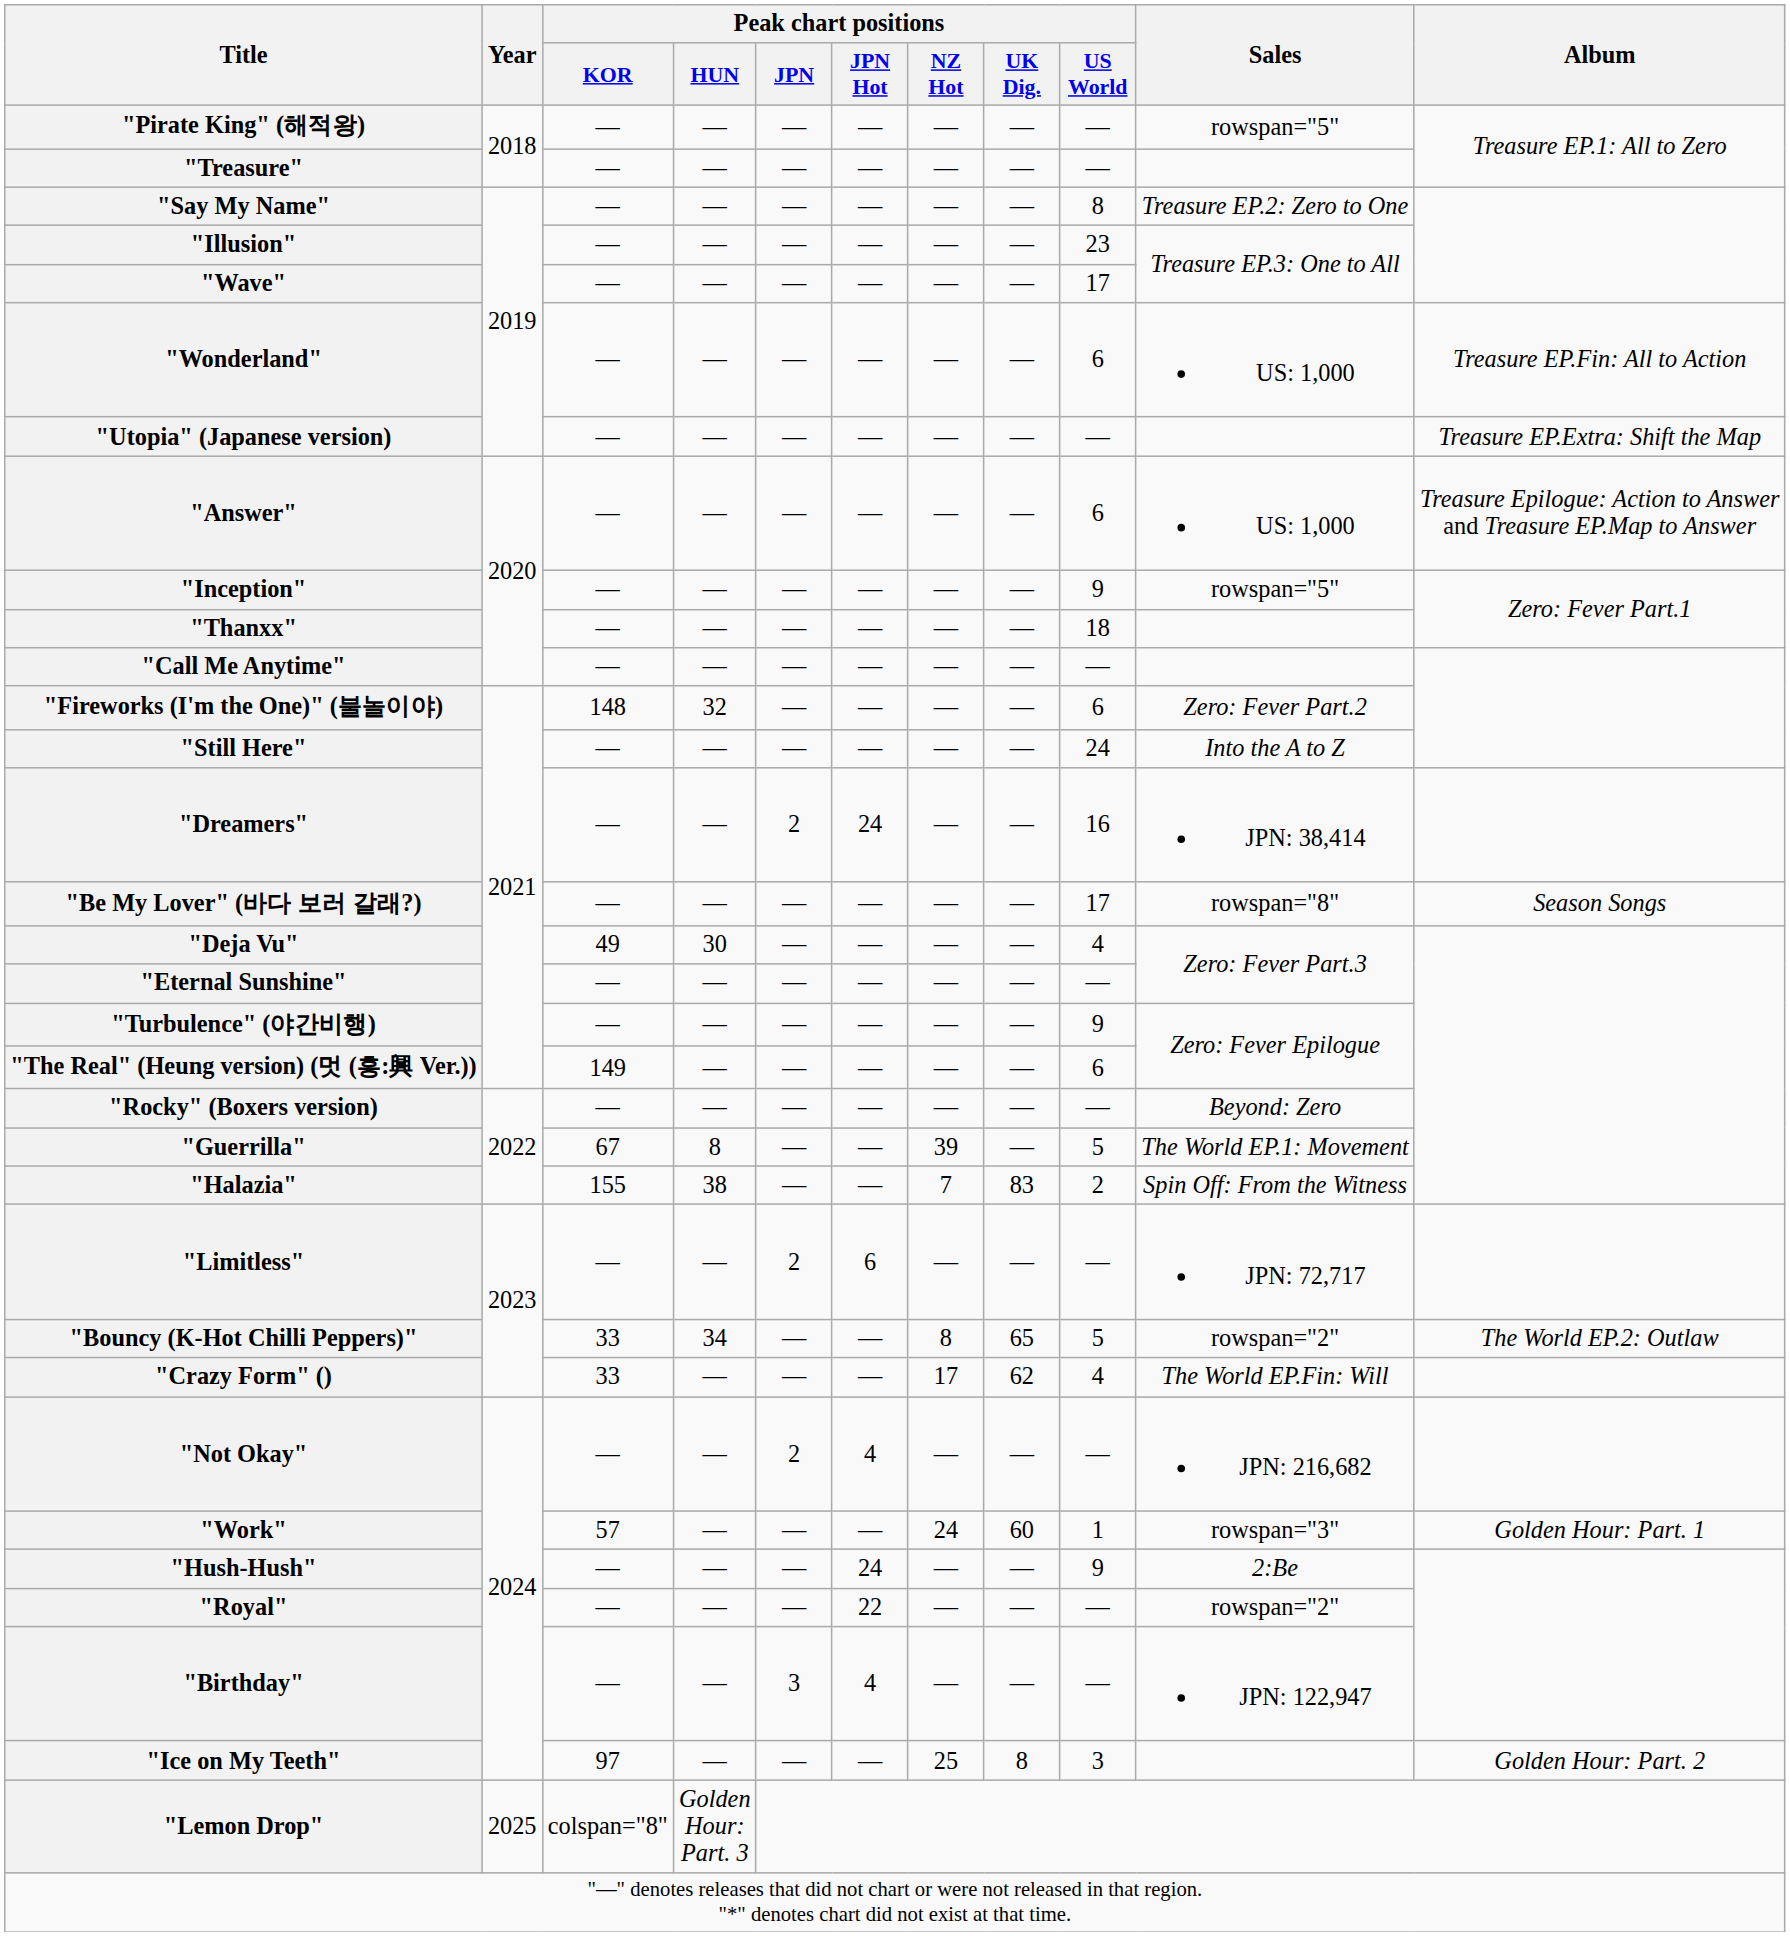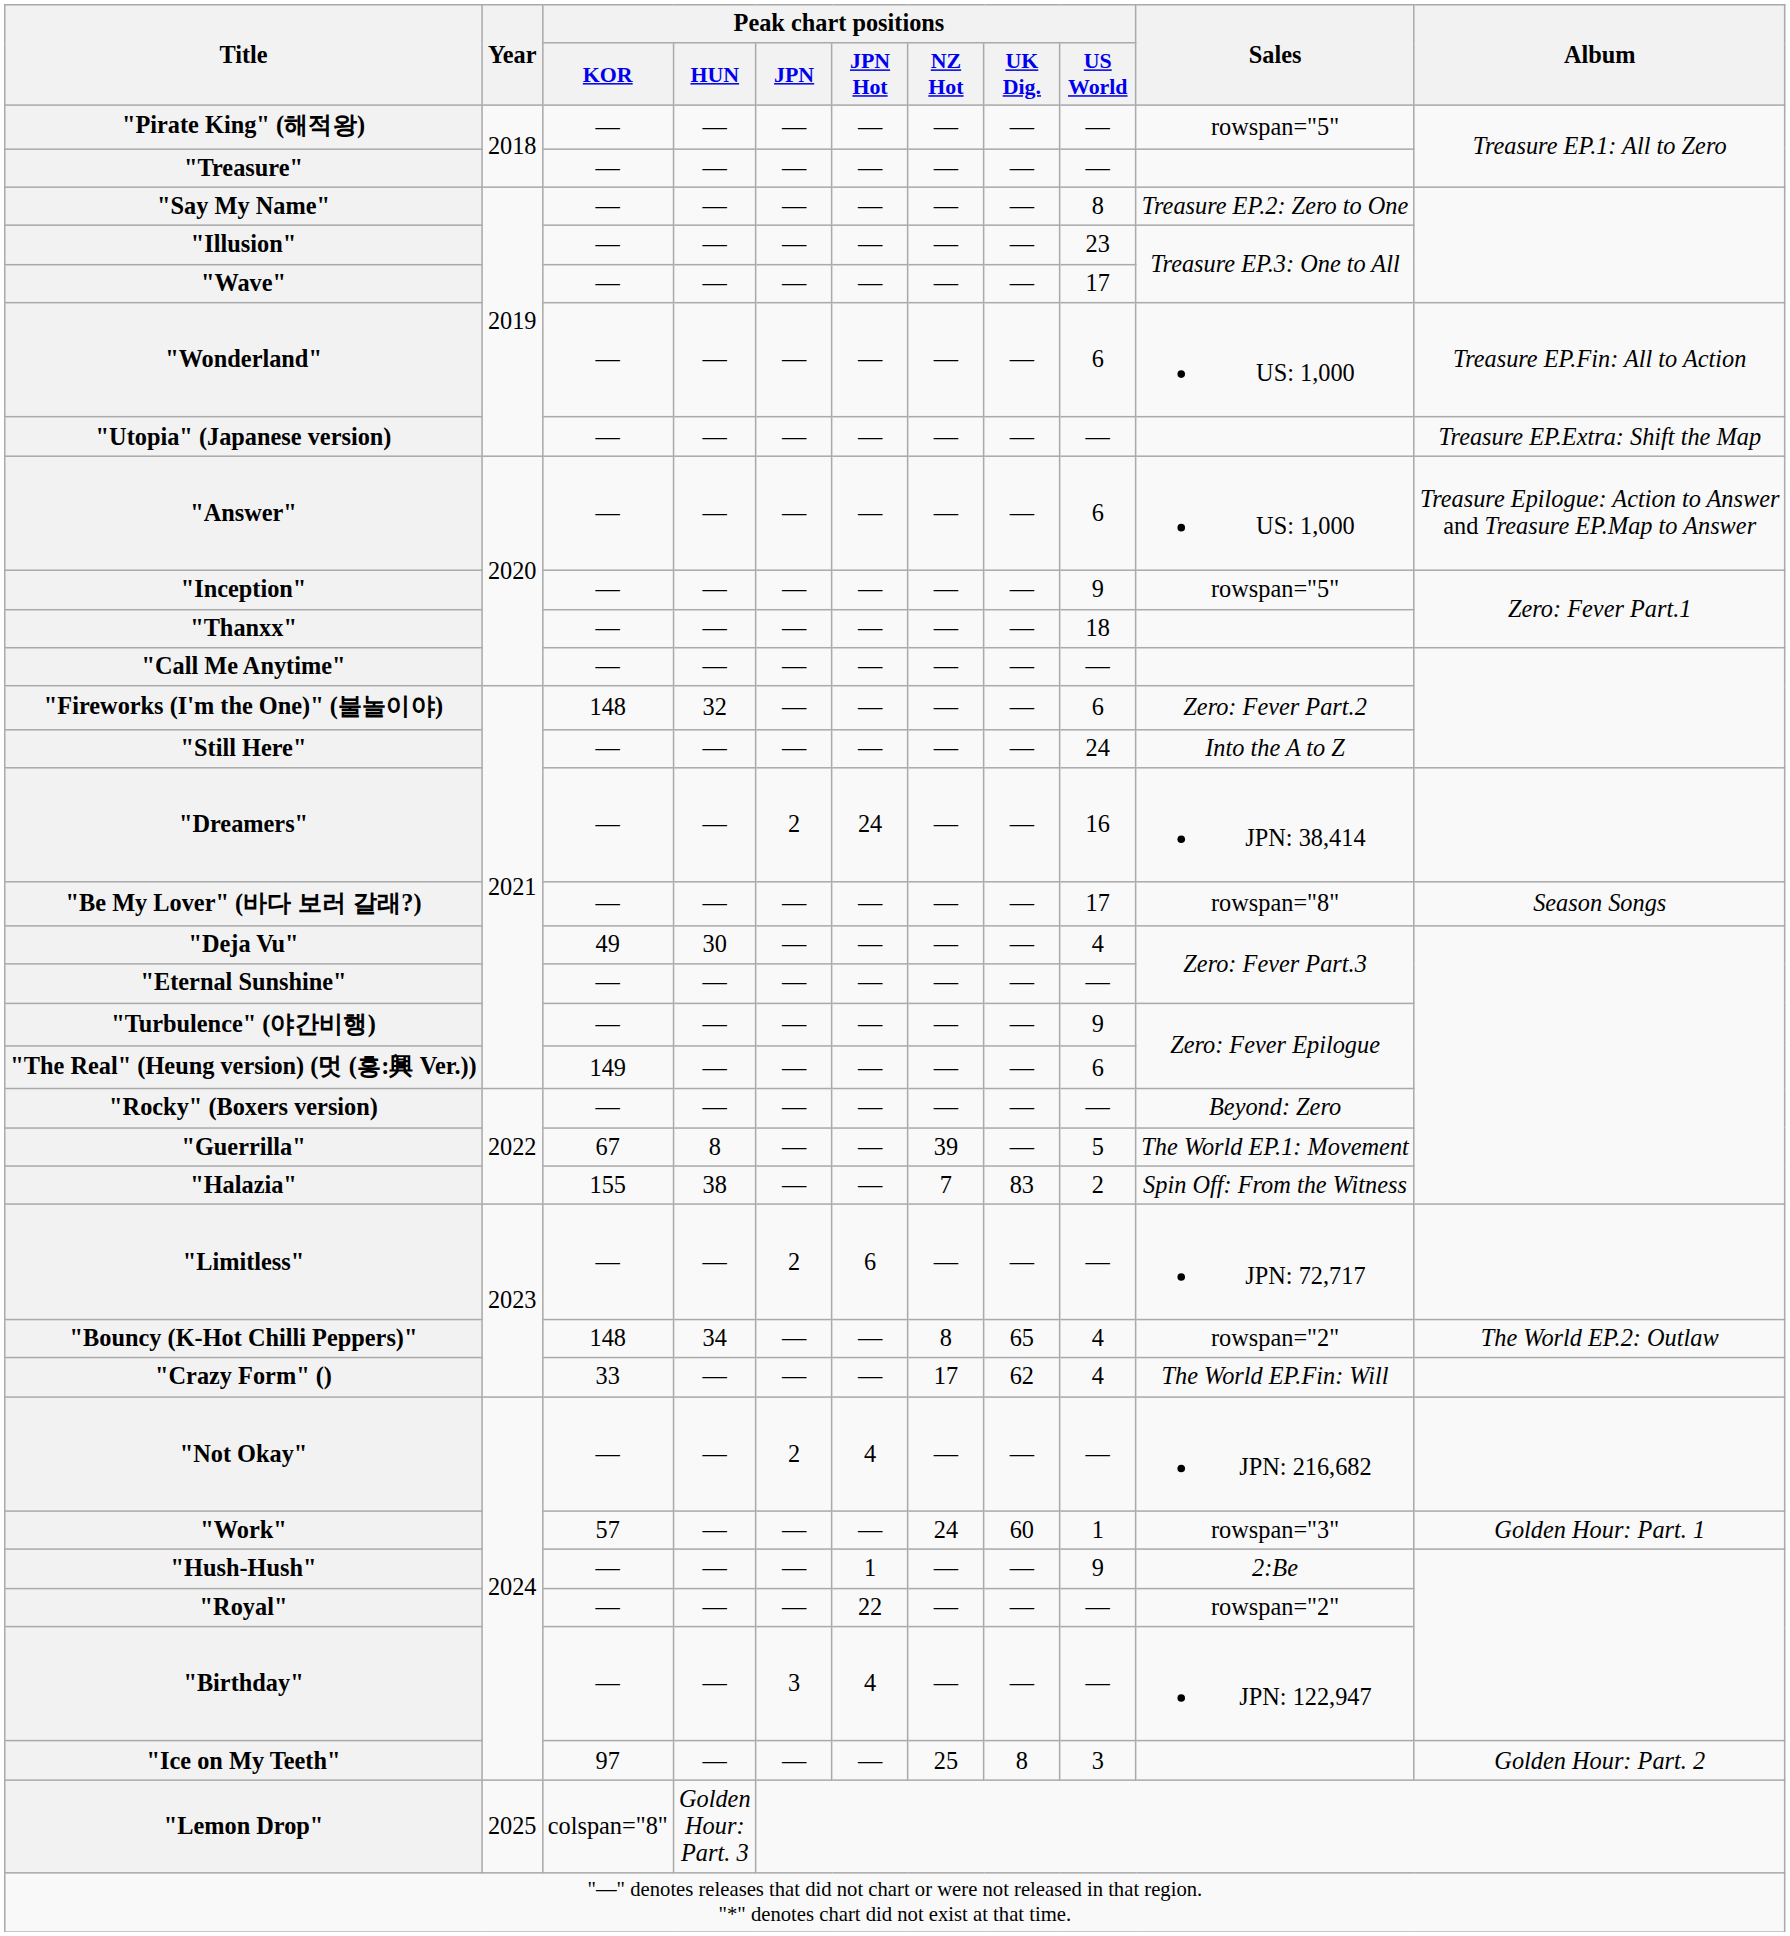(608, 1338) 33 -> (608, 1338) 148
(1098, 1338) 5 -> (1098, 1338) 4
(870, 1568) 24 -> (870, 1568) 1
